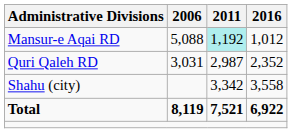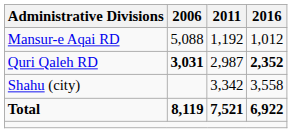(227, 39) paleturquoise background -> (227, 39) no background
(187, 62) normal -> (187, 62) bold
(267, 62) normal -> (267, 62) bold
